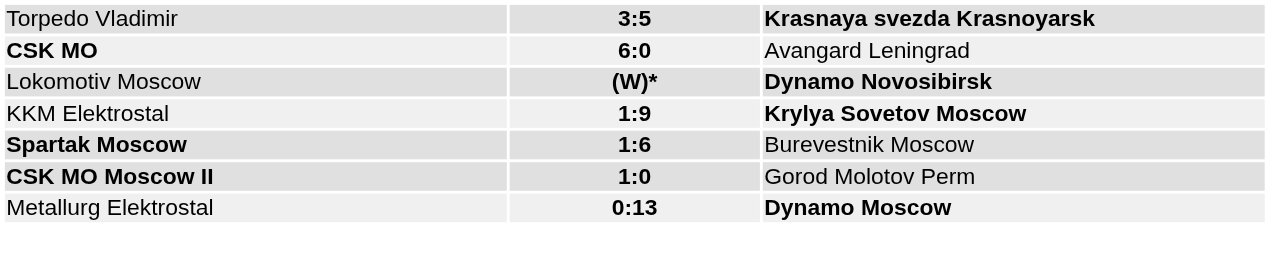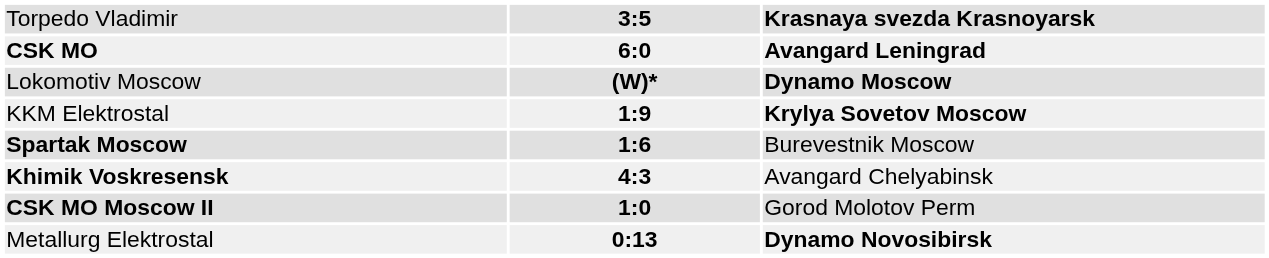(867, 50) normal -> (875, 50) bold
(878, 81) Dynamo Novosibirsk -> (858, 81) Dynamo Moscow
+ row: (117, 176)
(858, 207) Dynamo Moscow -> (878, 239) Dynamo Novosibirsk
